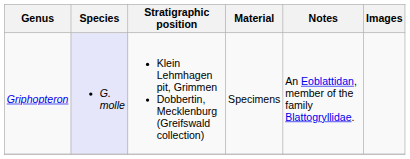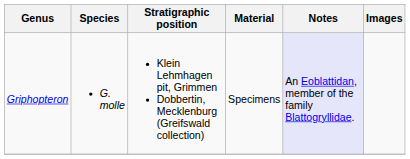(99, 99) lavender background -> (99, 99) no background
(321, 99) no background -> (321, 99) lavender background
